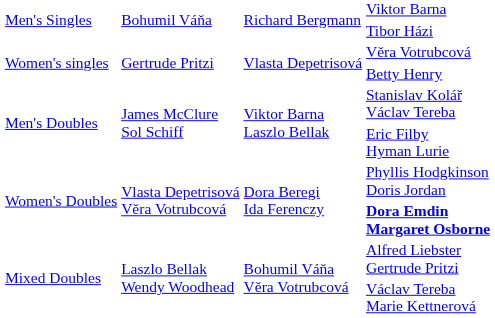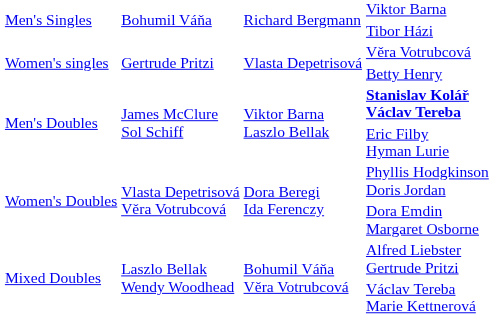(414, 103) normal -> (417, 103) bold
(428, 220) bold -> (422, 220) normal
